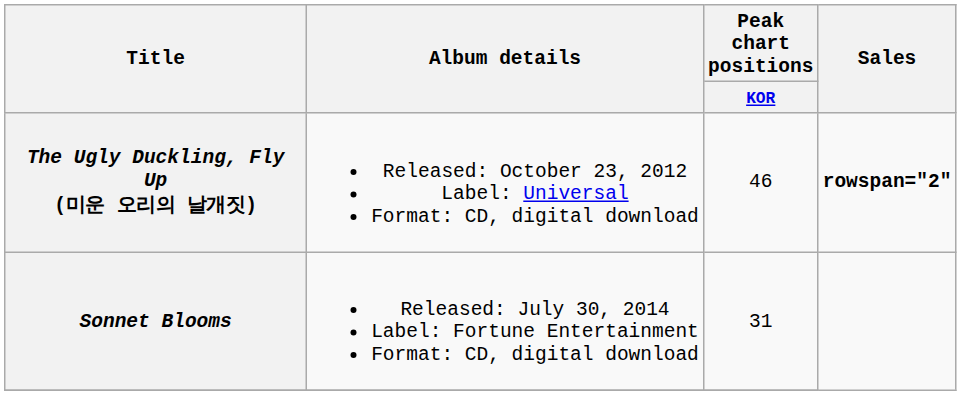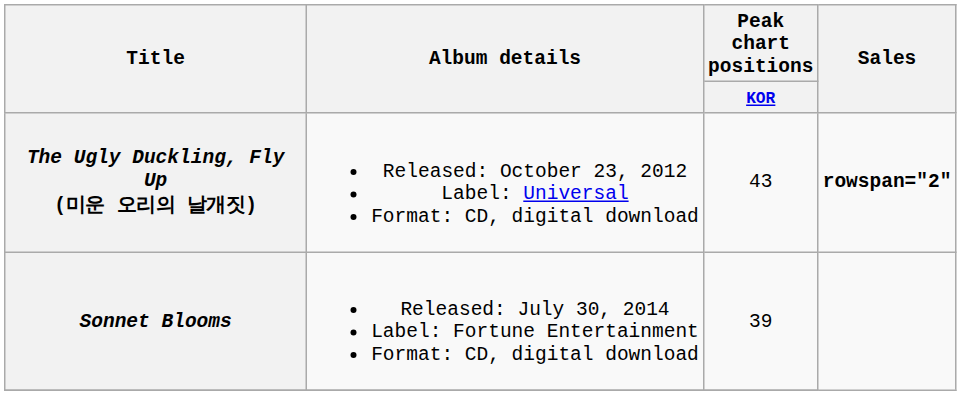(761, 182) 46 -> (761, 182) 43
(761, 321) 31 -> (761, 321) 39
